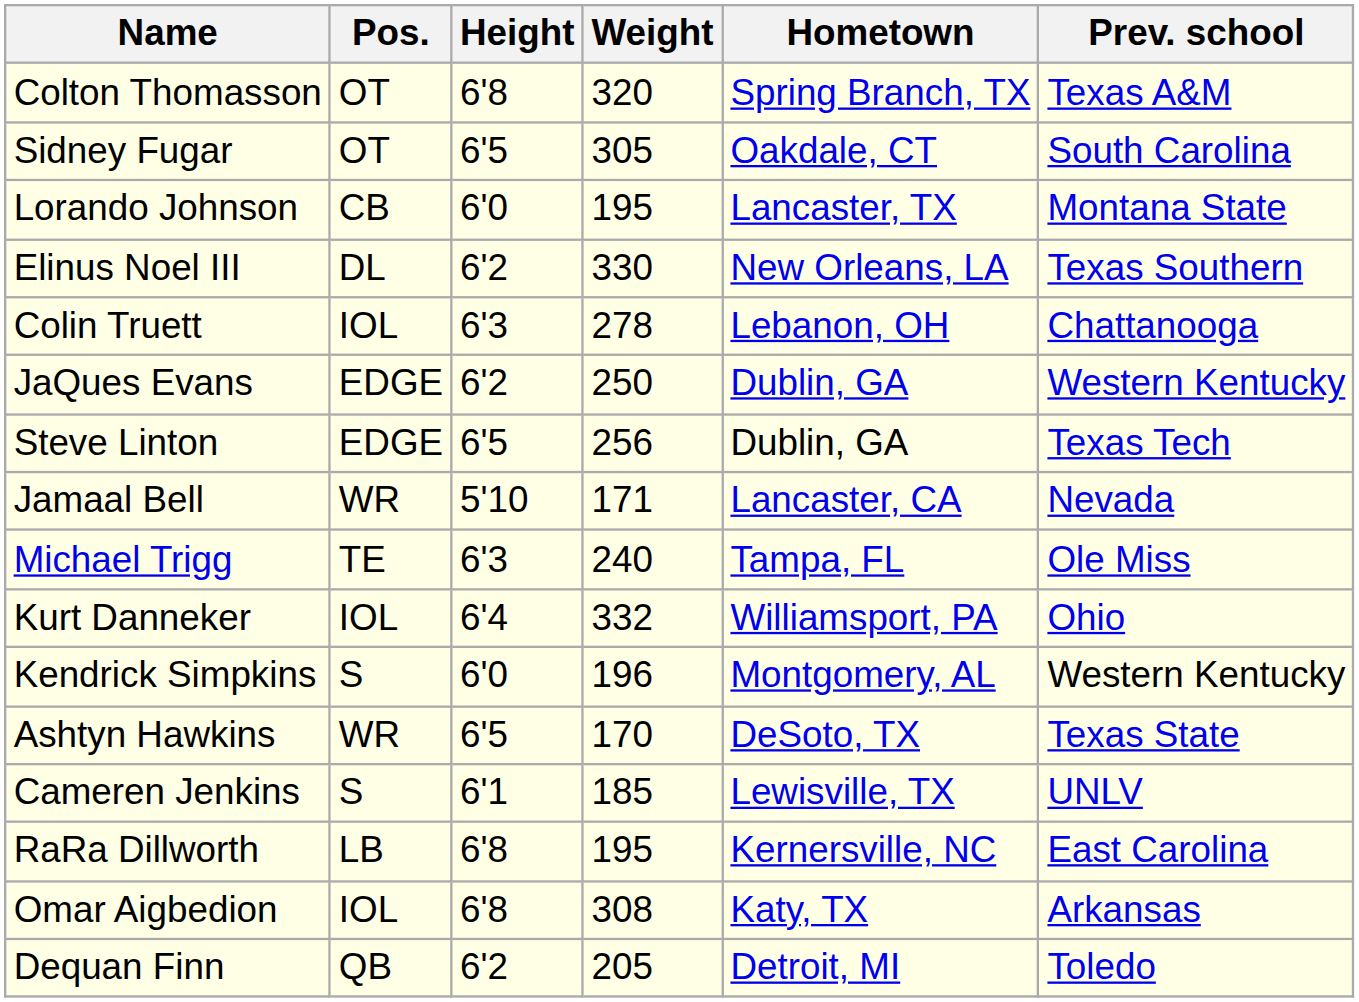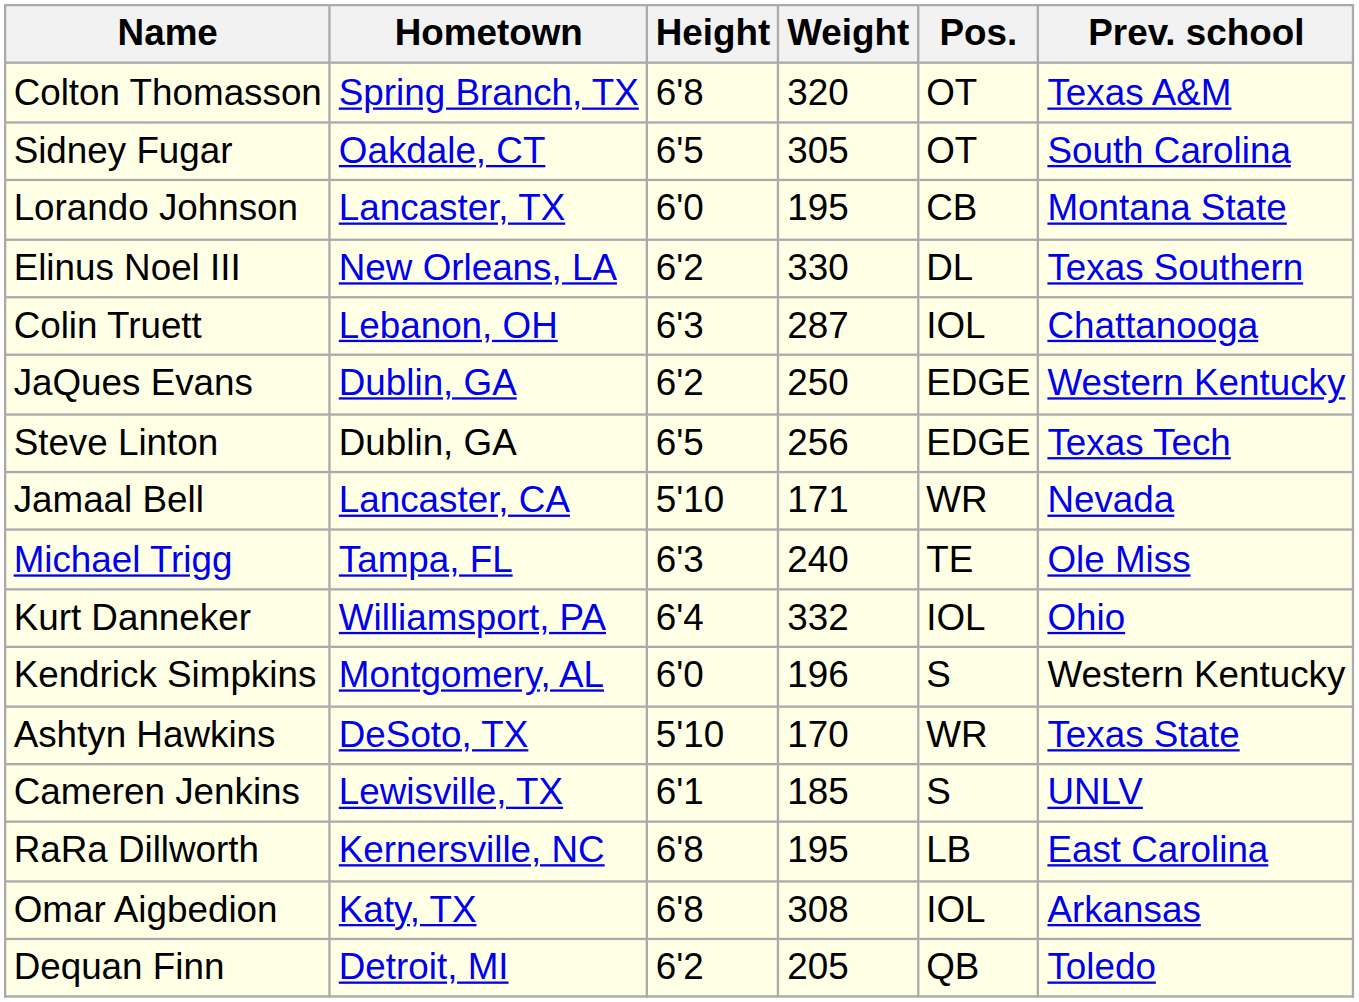columns swapped: (391, 33) <-> (880, 33)
(622, 325) 278 -> (818, 325) 287
(484, 734) 6'5 -> (690, 734) 5'10
